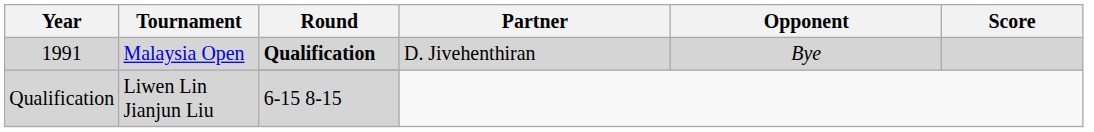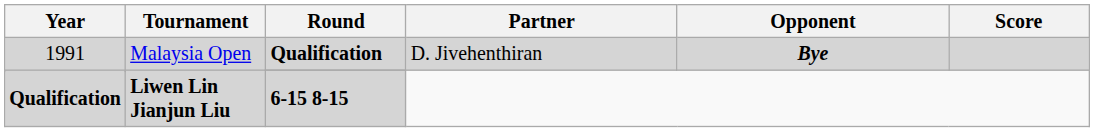(806, 53) normal -> (813, 53) bold
(62, 98) normal -> (65, 98) bold
(169, 98) normal -> (180, 98) bold
(303, 98) normal -> (309, 98) bold
